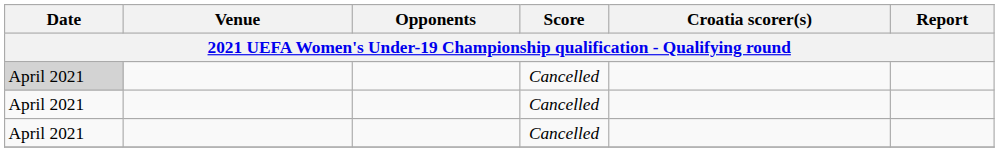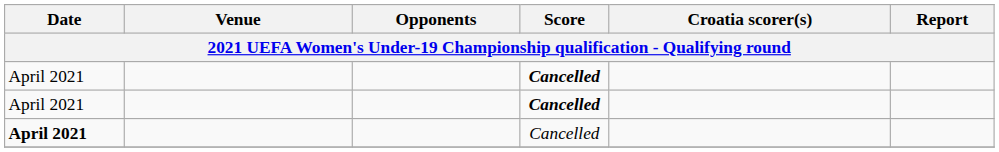(46, 76) lightgrey background -> (46, 76) no background
(564, 76) normal -> (564, 76) bold
(564, 104) normal -> (564, 104) bold
(46, 133) normal -> (48, 133) bold
